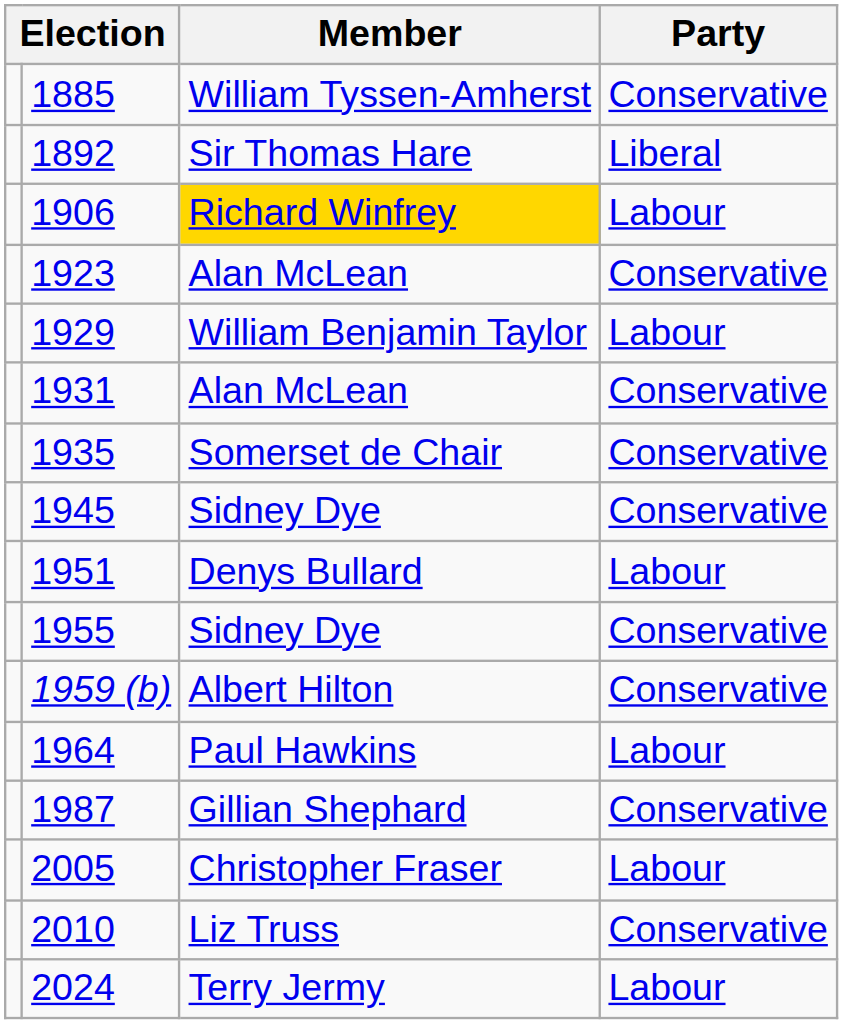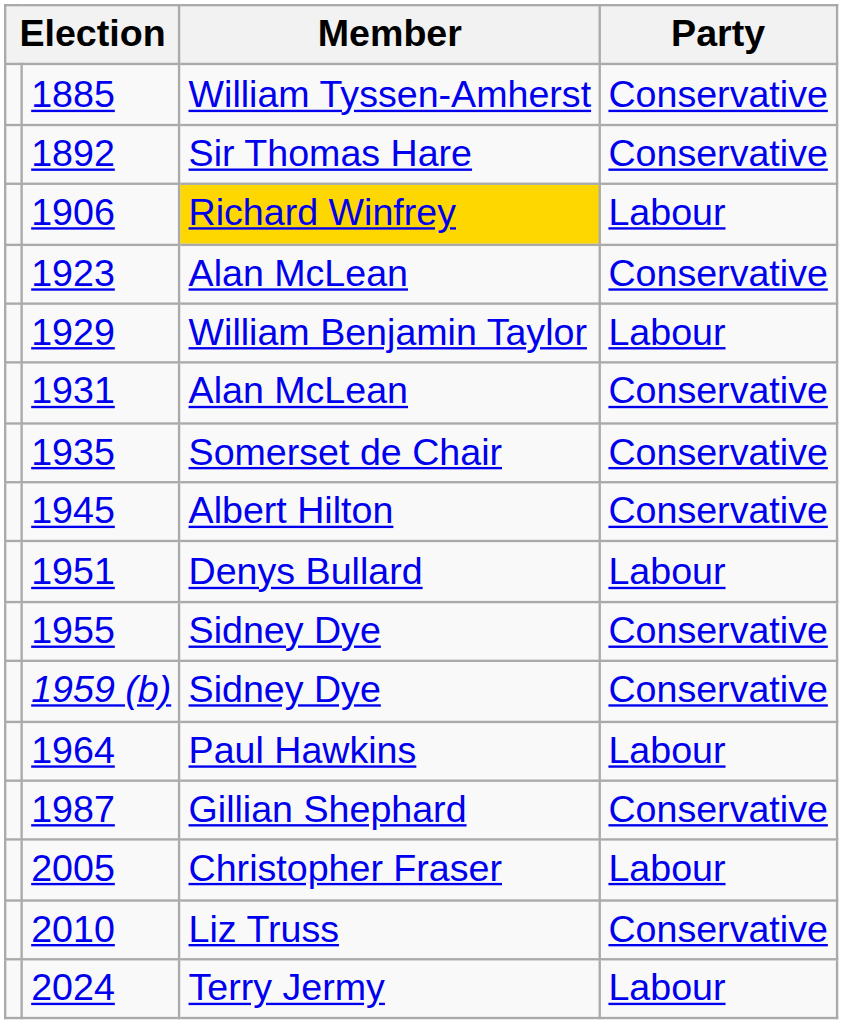(665, 153) Liberal -> (718, 153) Conservative
(285, 511) Sidney Dye -> (291, 511) Albert Hilton
(291, 690) Albert Hilton -> (285, 690) Sidney Dye
